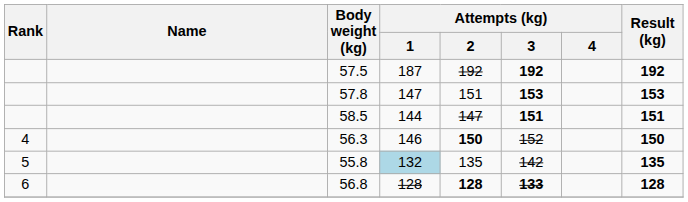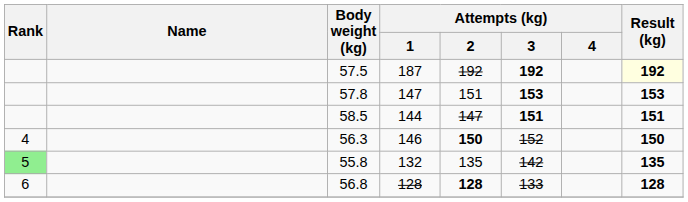(653, 71) no background -> (653, 71) lightyellow background
(25, 162) no background -> (25, 162) lightgreen background
(410, 162) lightblue background -> (410, 162) no background
(531, 185) bold -> (531, 185) normal
